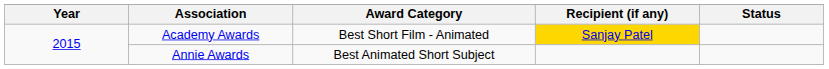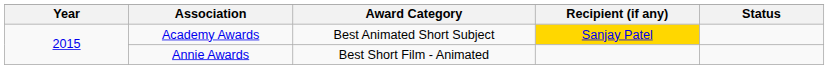(414, 34) Best Short Film - Animated -> (414, 34) Best Animated Short Subject
(414, 54) Best Animated Short Subject -> (414, 54) Best Short Film - Animated
